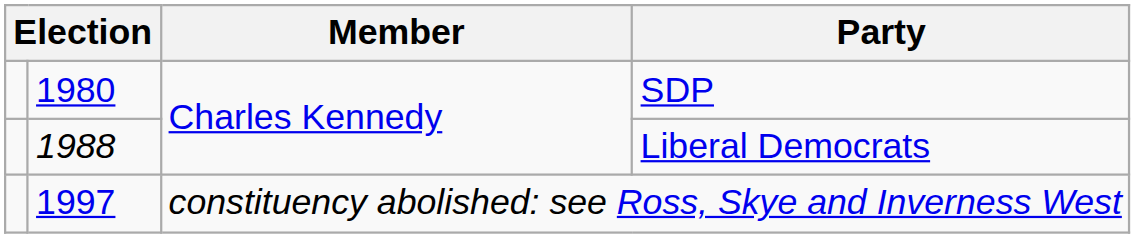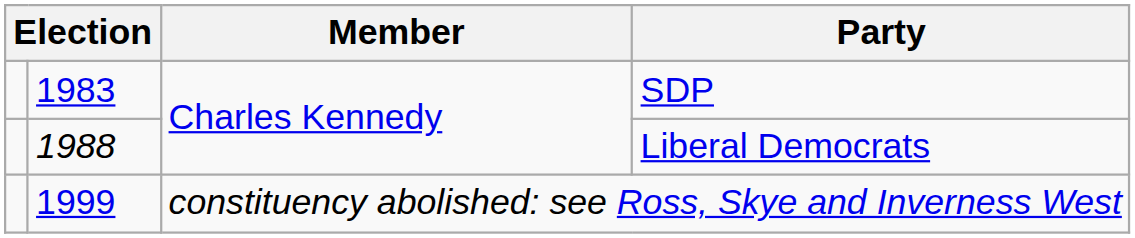(76, 89) 1980 -> (76, 89) 1983
(76, 202) 1997 -> (76, 202) 1999
